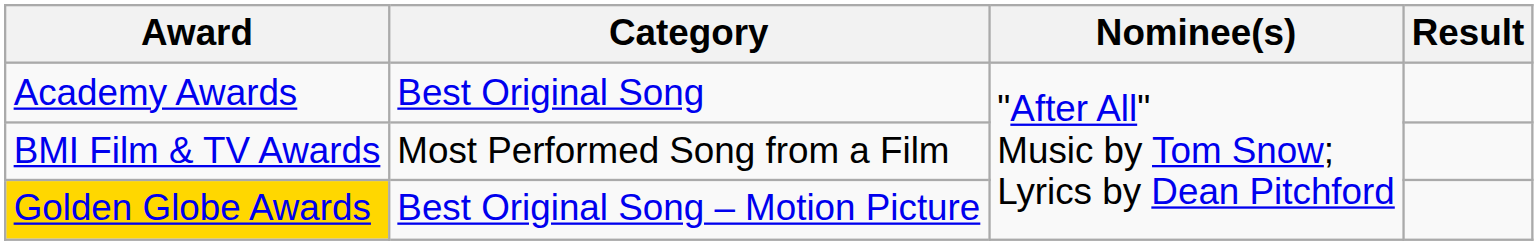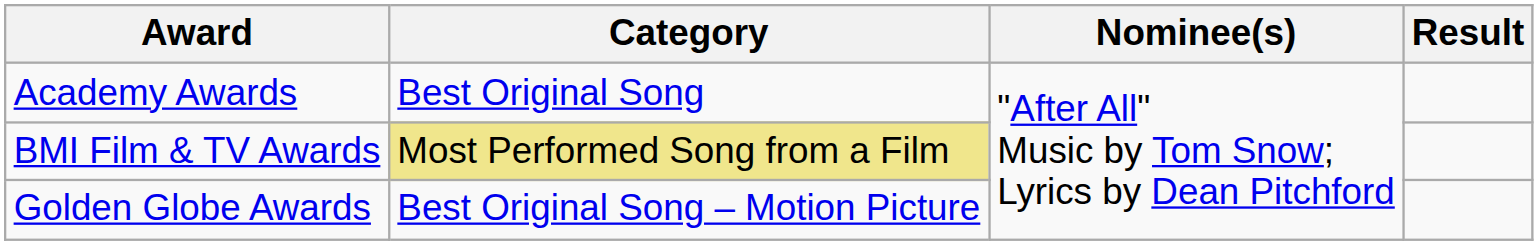(673, 150) no background -> (673, 150) khaki background
(192, 208) gold background -> (192, 208) no background
